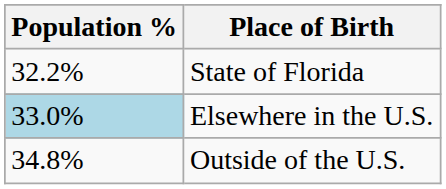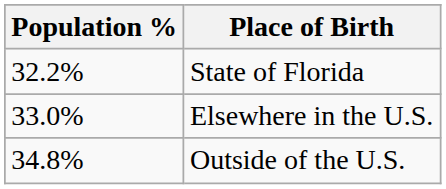(47, 115) lightblue background -> (47, 115) no background
